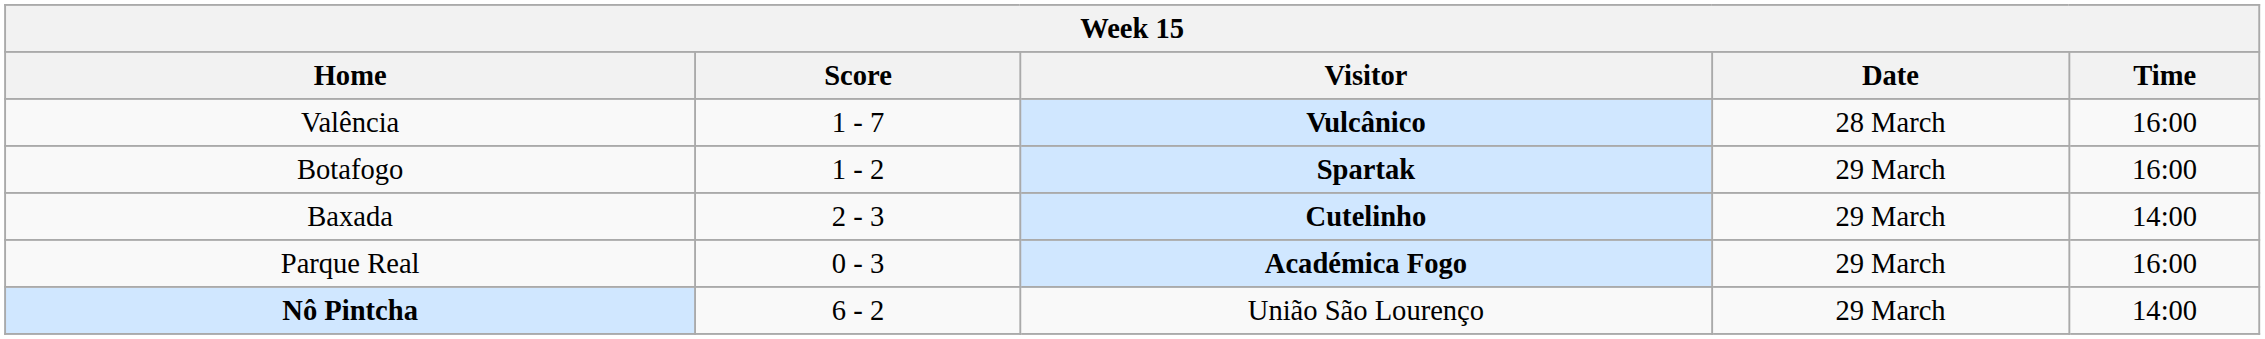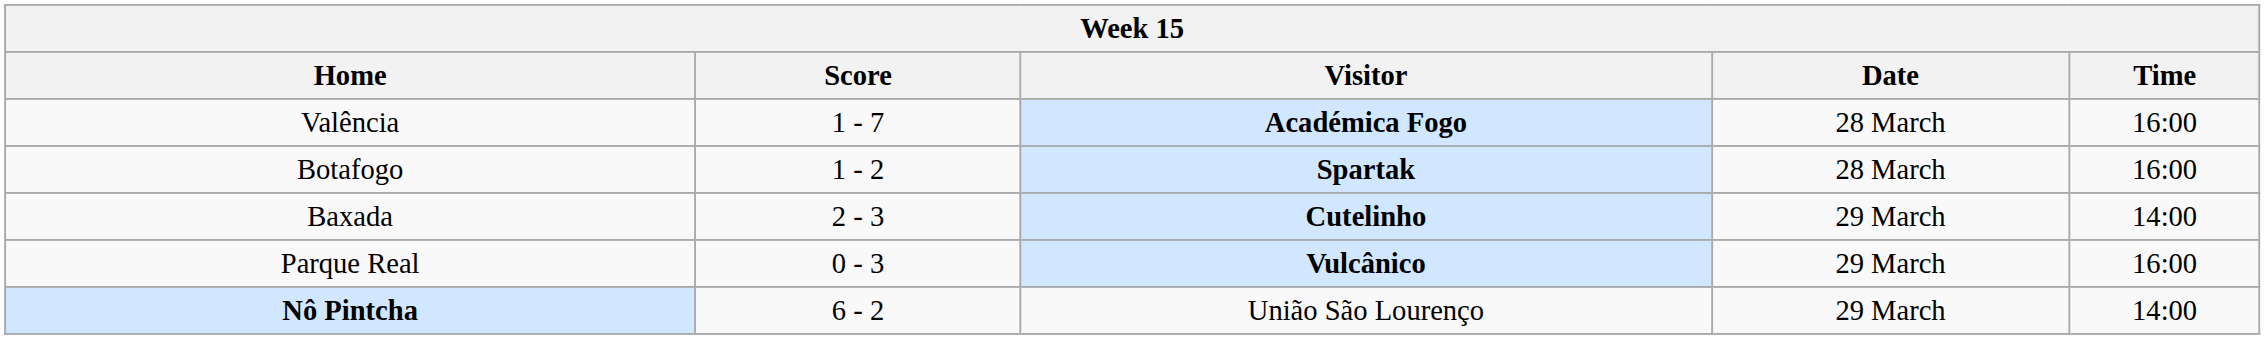(1366, 122) Vulcânico -> (1366, 122) Académica Fogo
(1891, 169) 29 March -> (1891, 169) 28 March
(1366, 263) Académica Fogo -> (1366, 263) Vulcânico
